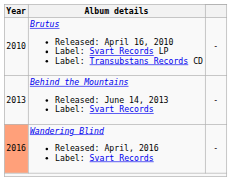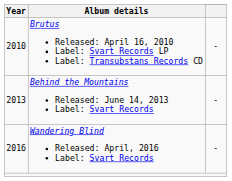(16, 149) lightsalmon background -> (16, 149) no background
